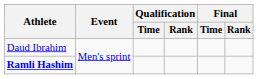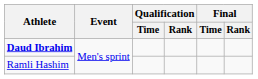(37, 47) normal -> (40, 47) bold
(40, 65) bold -> (38, 65) normal
